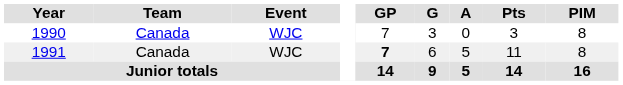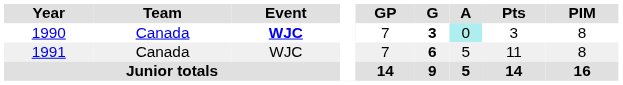(286, 32) normal -> (286, 32) bold
(432, 32) normal -> (432, 32) bold
(466, 32) no background -> (466, 32) paleturquoise background
(385, 52) bold -> (385, 52) normal
(432, 52) normal -> (432, 52) bold
